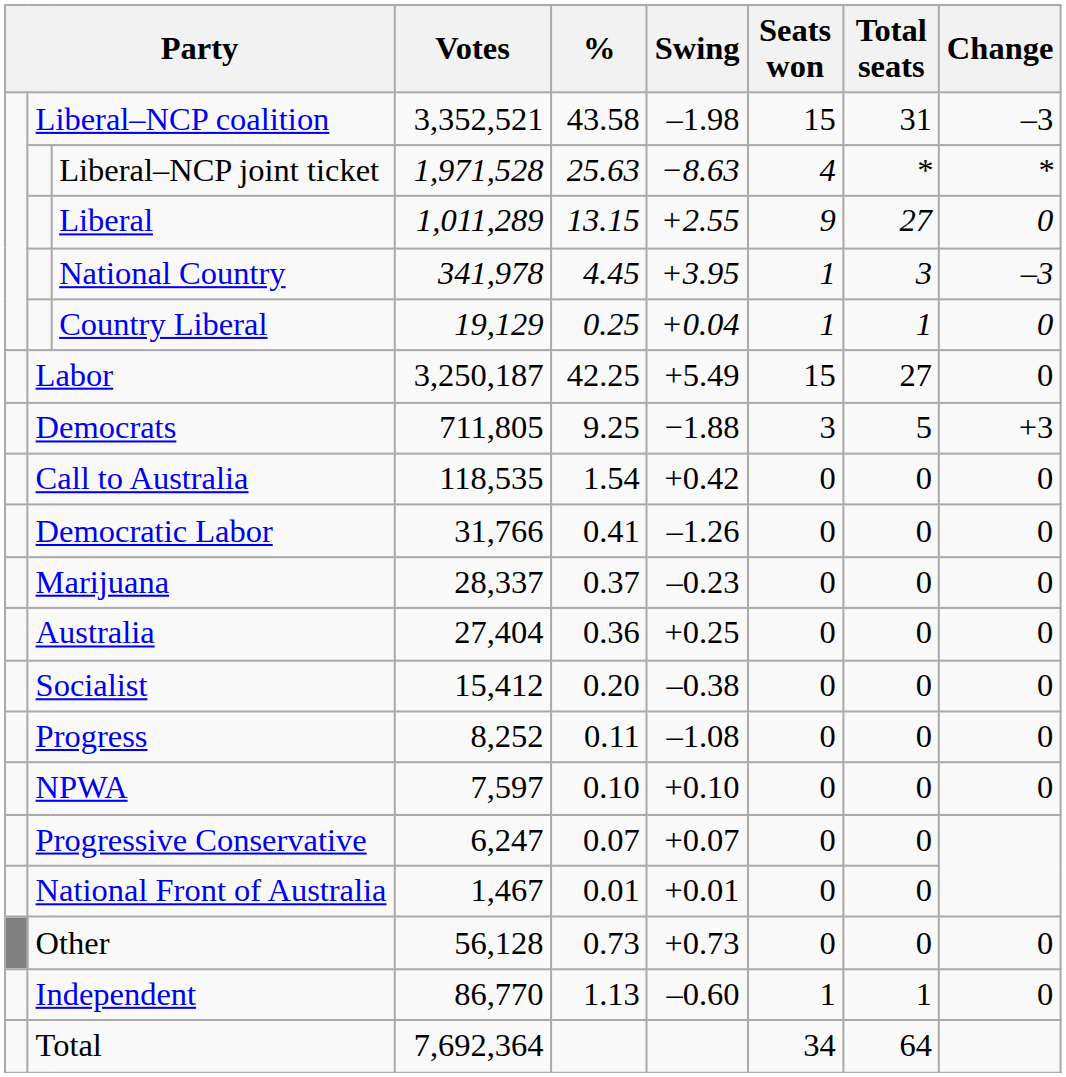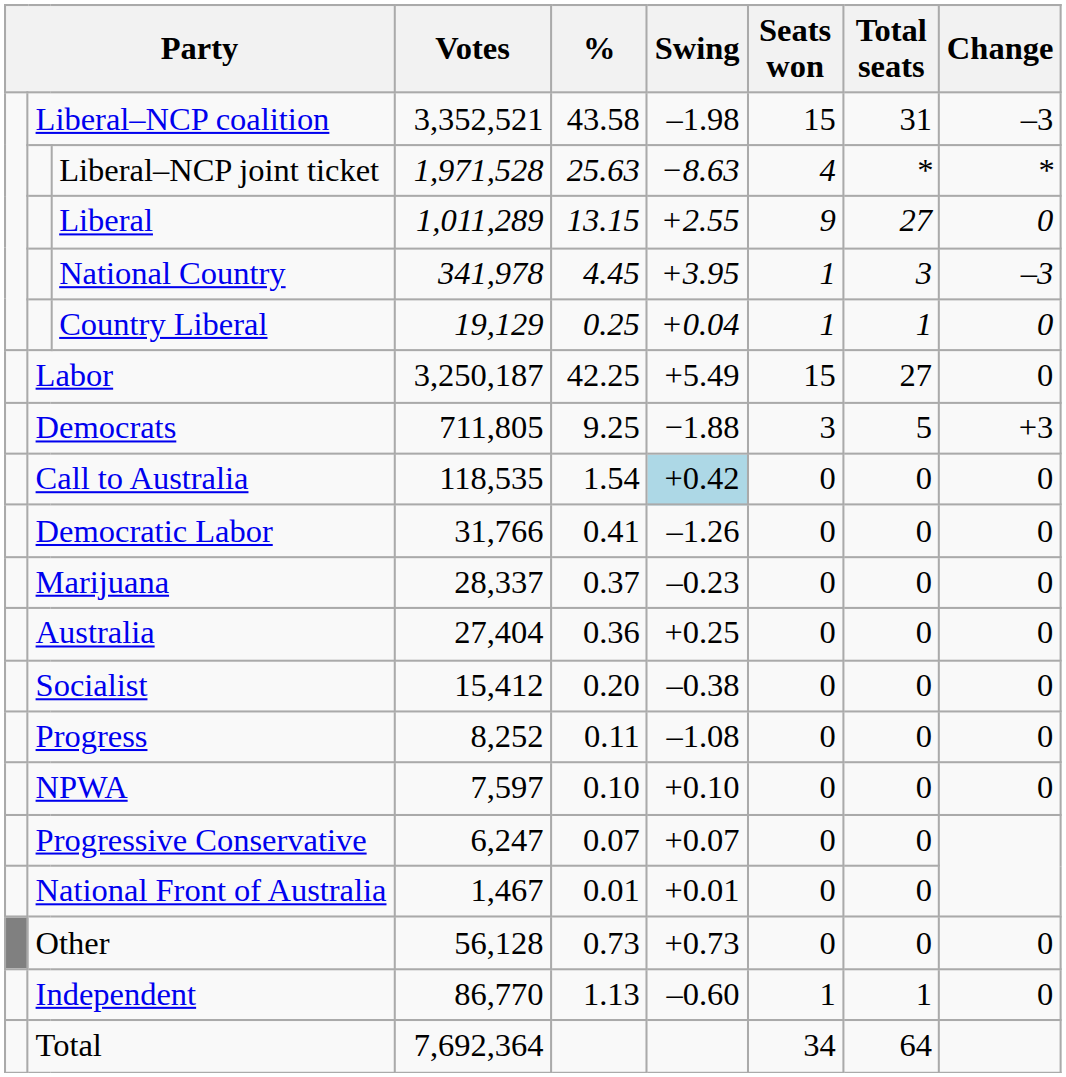(702, 478) no background -> (702, 478) lightblue background
